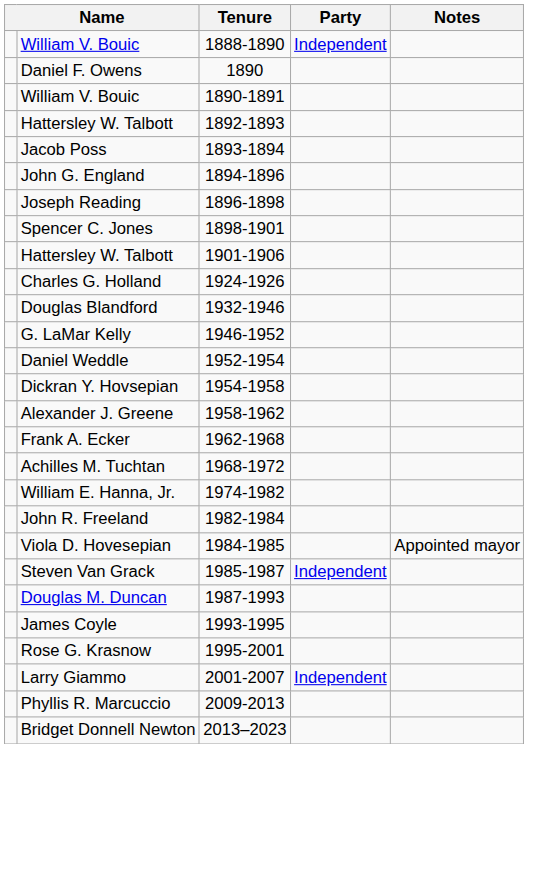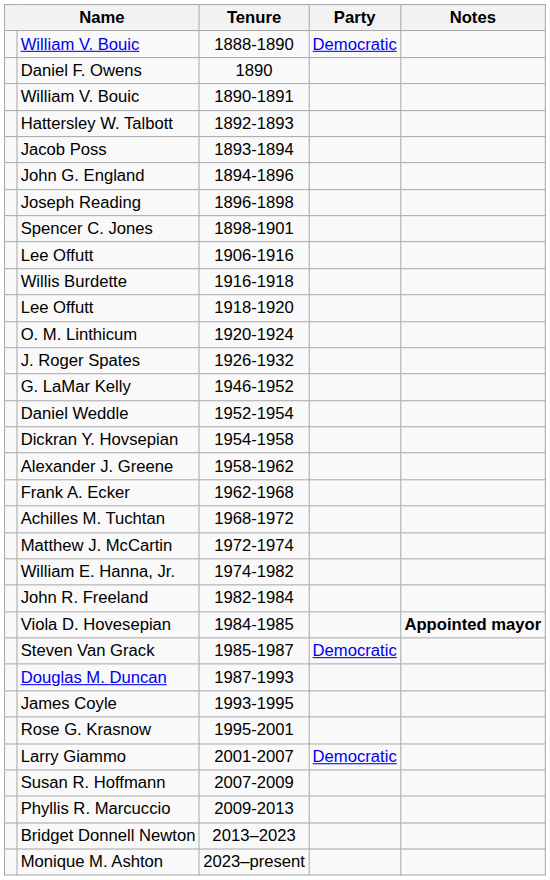(340, 44) Independent -> (355, 44) Democratic
- row: (97, 255)
+ row: (57, 255)
+ row: (74, 281)
+ row: (57, 307)
+ row: (79, 334)
- row: (91, 281)
+ row: (80, 360)
- row: (89, 307)
+ row: (96, 545)
(457, 545) normal -> (473, 624) bold
(340, 571) Independent -> (355, 651) Democratic
(340, 677) Independent -> (355, 756) Democratic
+ row: (93, 783)
+ row: (92, 862)
